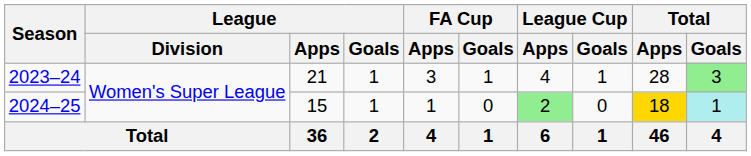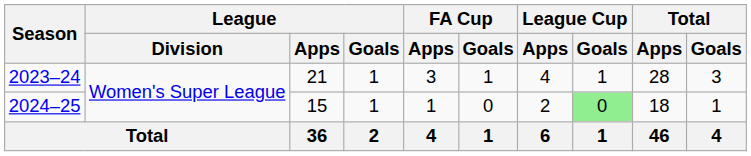(716, 77) lightgreen background -> (716, 77) no background
(545, 106) lightgreen background -> (545, 106) no background
(602, 106) no background -> (602, 106) lightgreen background
(659, 106) gold background -> (659, 106) no background
(716, 106) paleturquoise background -> (716, 106) no background
